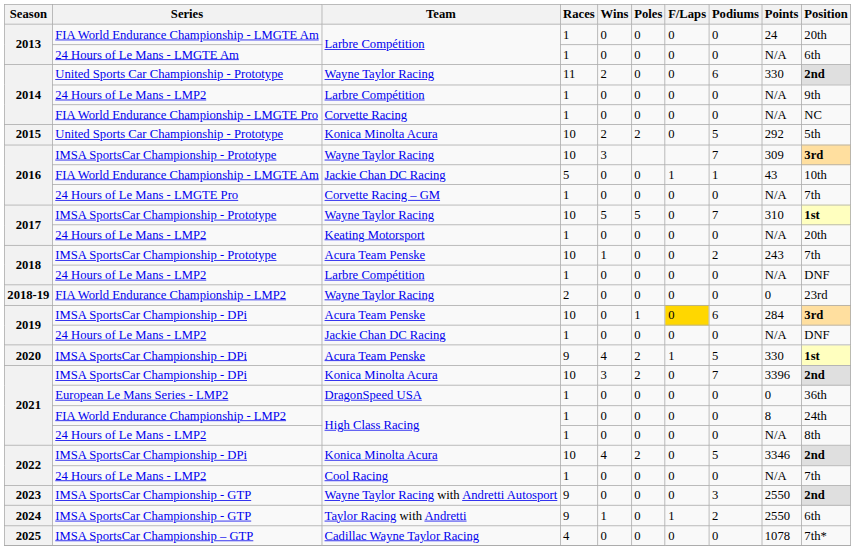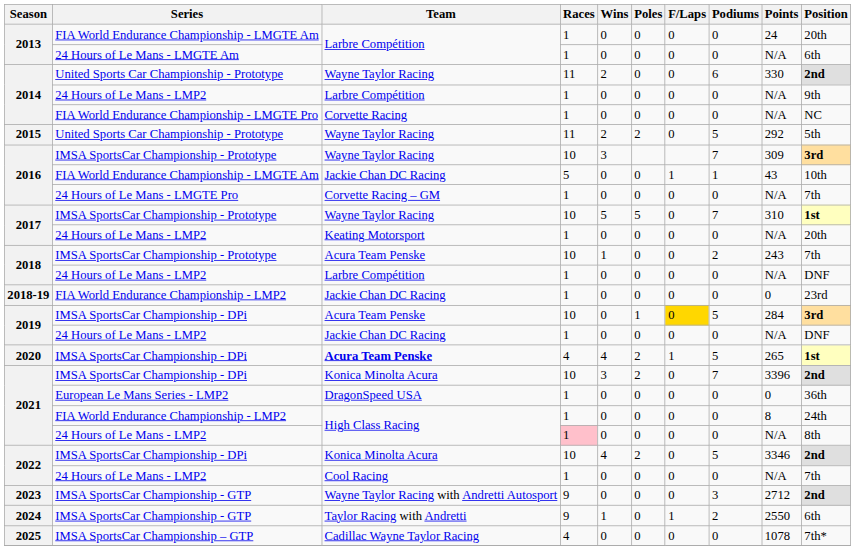(381, 134) Konica Minolta Acura -> (379, 134) Wayne Taylor Racing
(569, 134) 10 -> (569, 134) 11
(379, 295) Wayne Taylor Racing -> (385, 295) Jackie Chan DC Racing
(566, 295) 2 -> (566, 295) 1
(715, 315) 6 -> (715, 315) 5
(375, 355) normal -> (378, 355) bold
(566, 355) 9 -> (566, 355) 4
(774, 355) 330 -> (774, 355) 265
(566, 435) no background -> (566, 435) pink background
(777, 495) 2550 -> (777, 495) 2712
